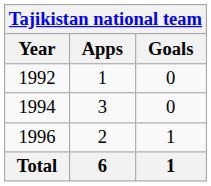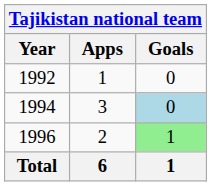(171, 107) no background -> (171, 107) lightblue background
(171, 136) no background -> (171, 136) lightgreen background
